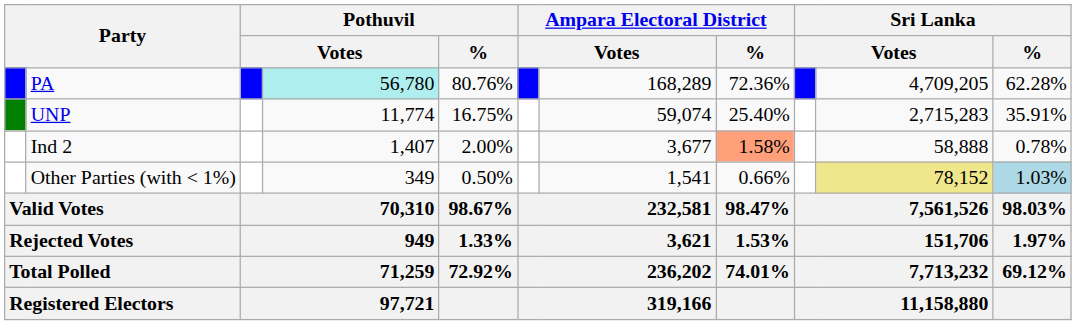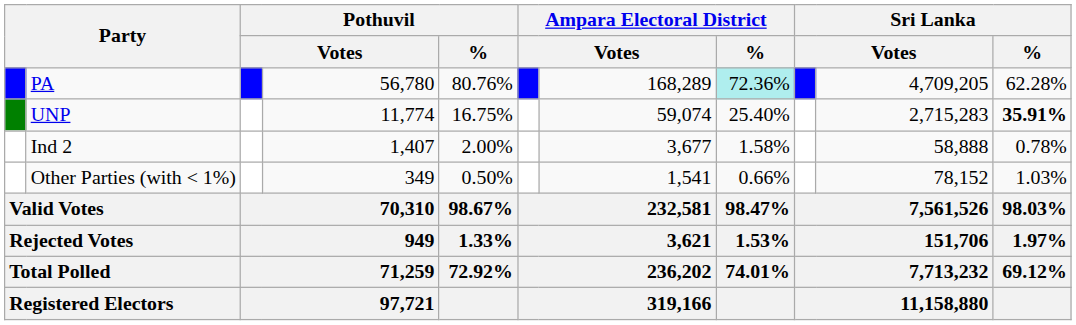(407, 83) paleturquoise background -> (407, 83) no background
(759, 83) no background -> (759, 83) paleturquoise background
(1036, 114) normal -> (1035, 114) bold
(764, 146) lightsalmon background -> (764, 146) no background
(961, 177) khaki background -> (961, 177) no background
(1041, 177) lightblue background -> (1041, 177) no background
